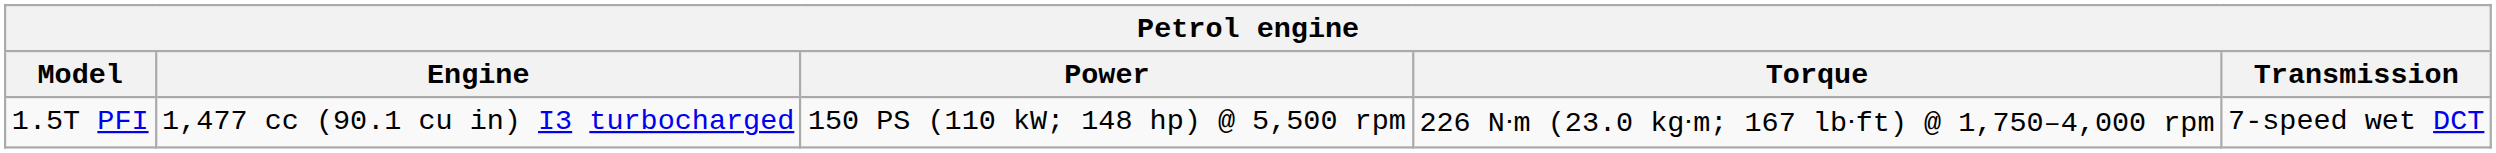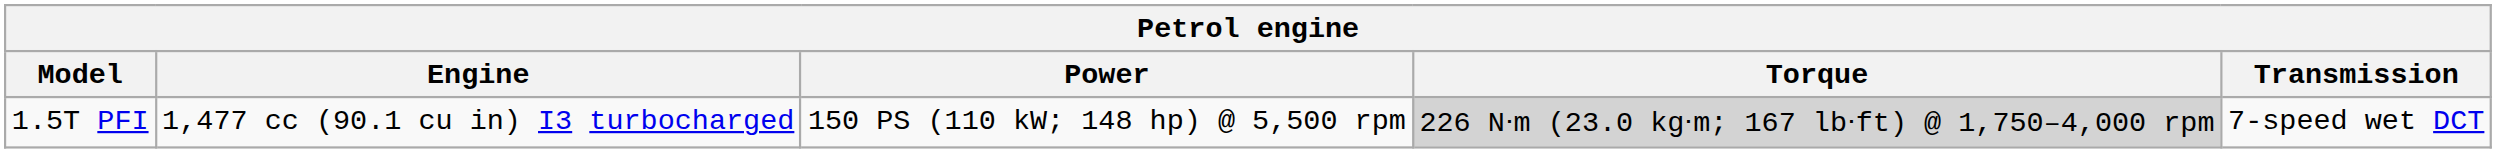(1817, 123) no background -> (1817, 123) lightgrey background
